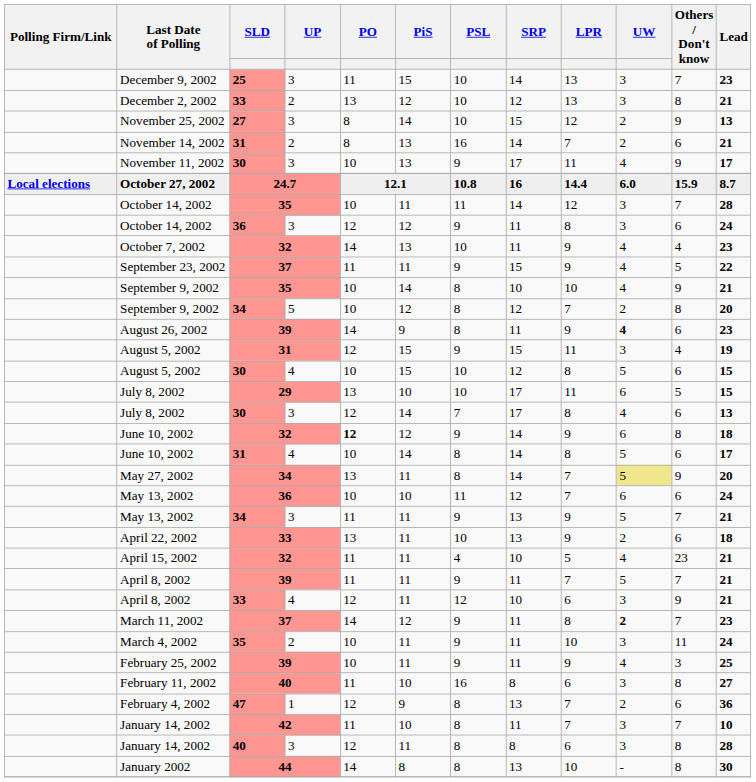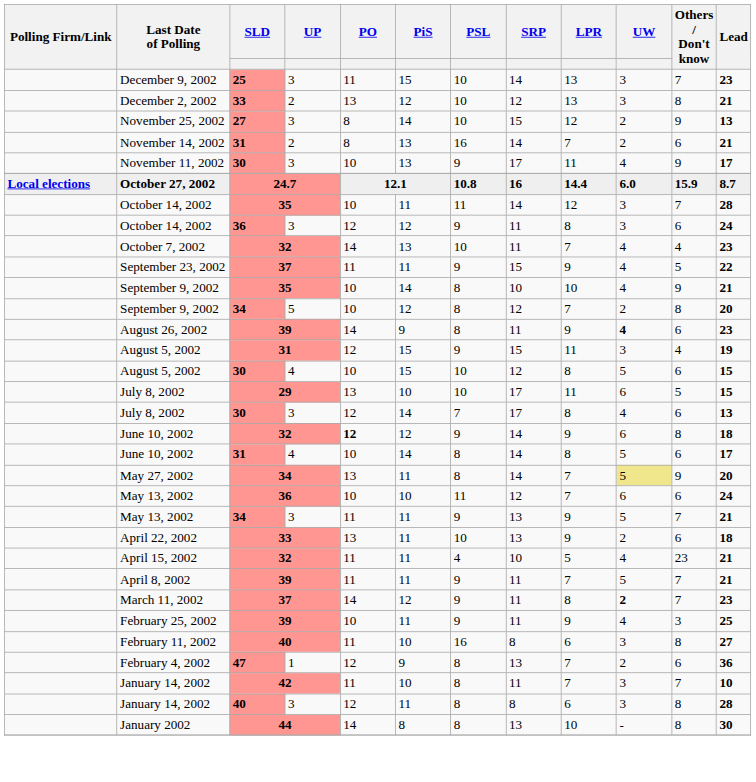(567, 246) 9 -> (567, 246) 7
- row: (155, 600)
- row: (159, 641)
